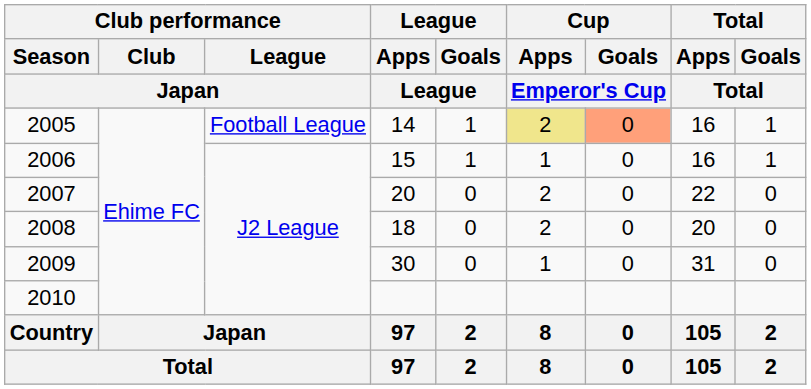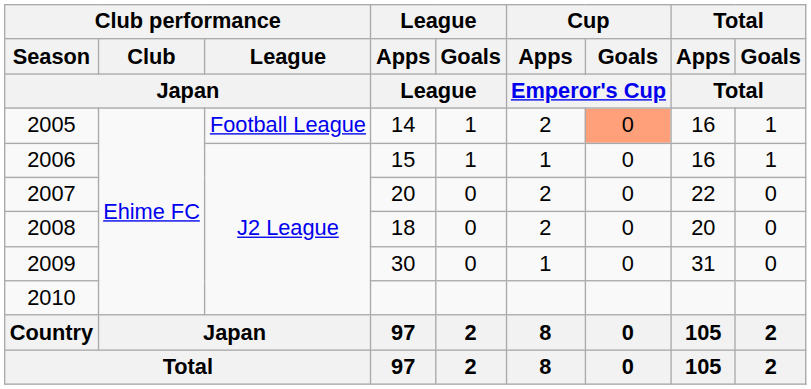(545, 125) khaki background -> (545, 125) no background
